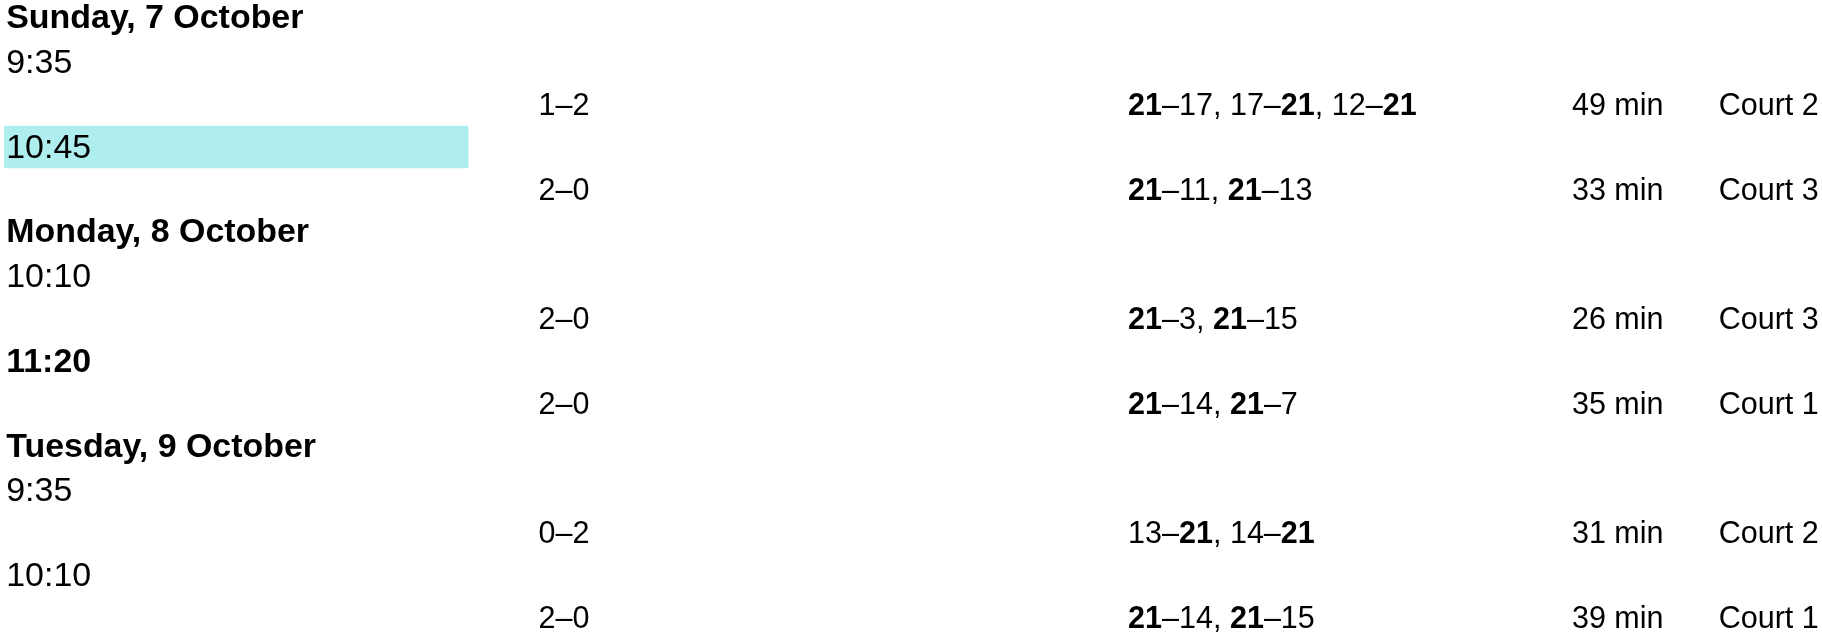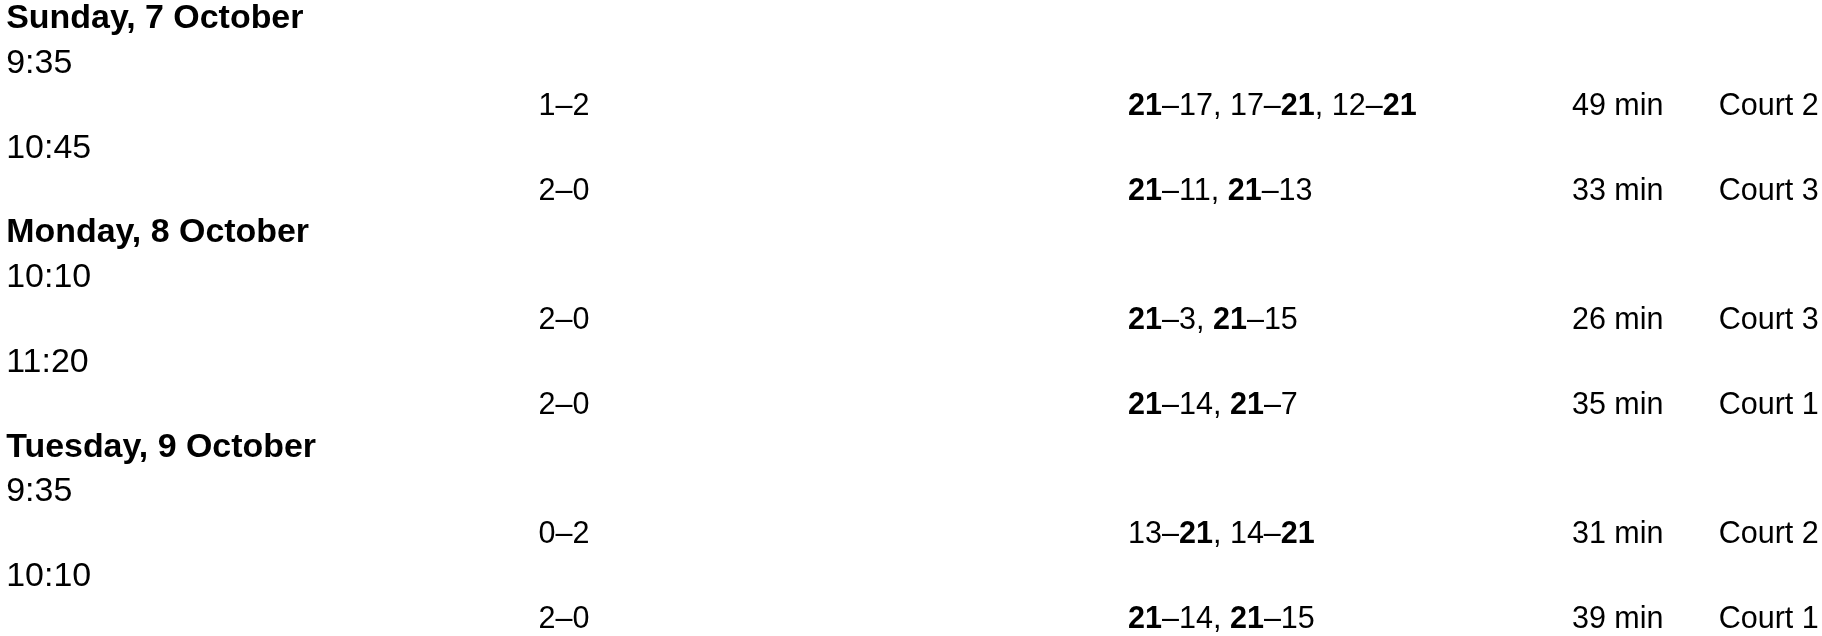(49, 146) paleturquoise background -> (49, 146) no background
(49, 360) bold -> (47, 360) normal
